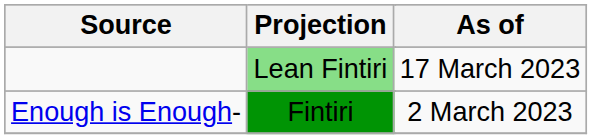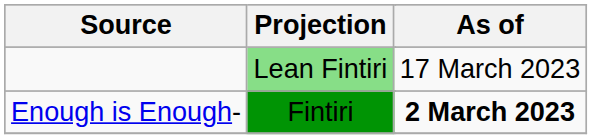(490, 111) normal -> (490, 111) bold
